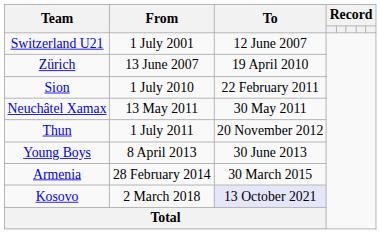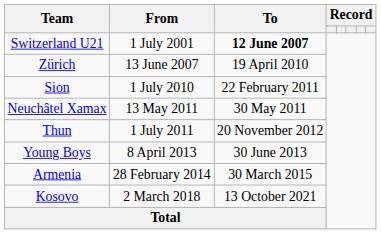(270, 43) normal -> (270, 43) bold
(270, 196) lavender background -> (270, 196) no background
